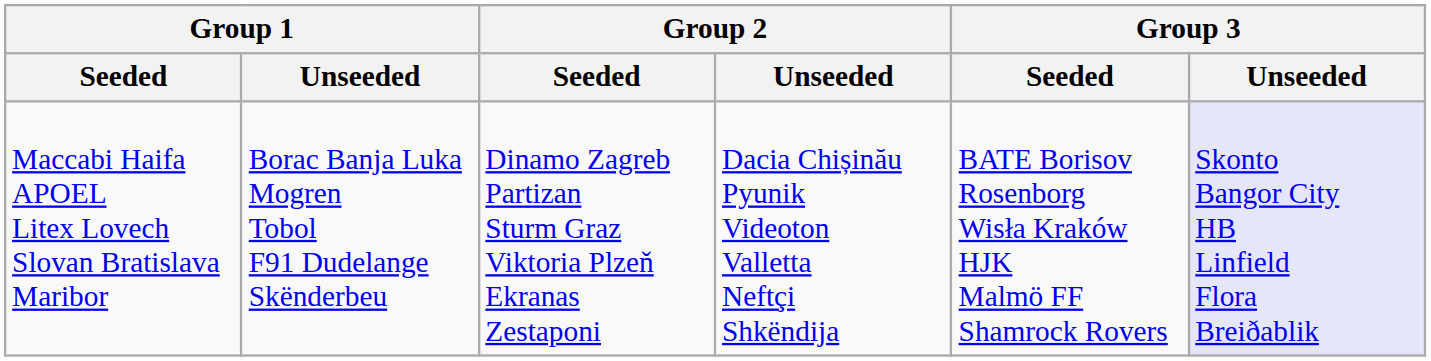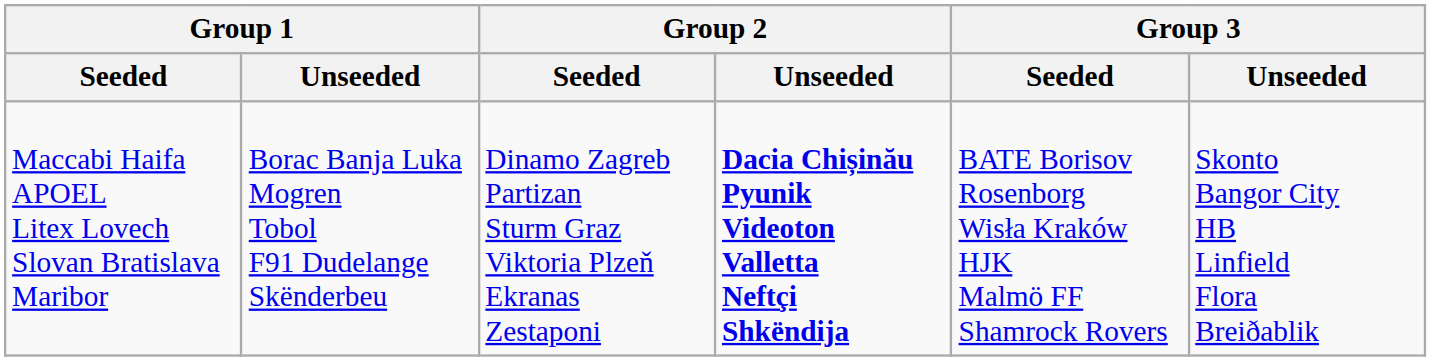(812, 245) normal -> (818, 245) bold
(1267, 245) lavender background -> (1267, 245) no background
